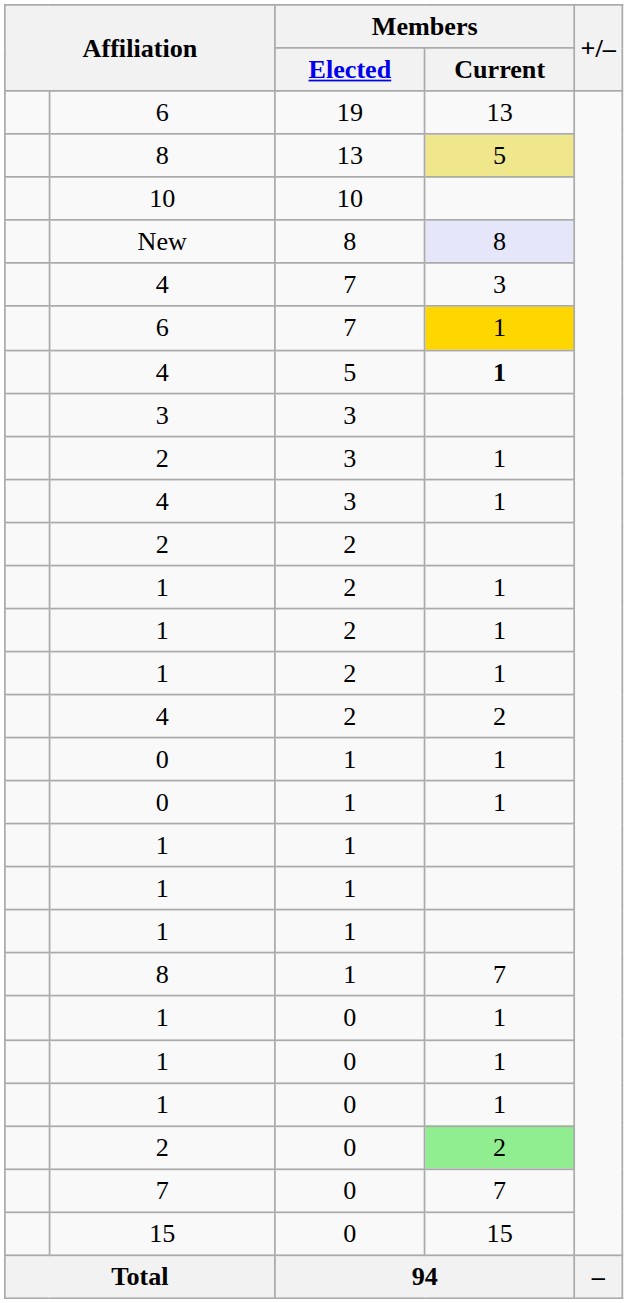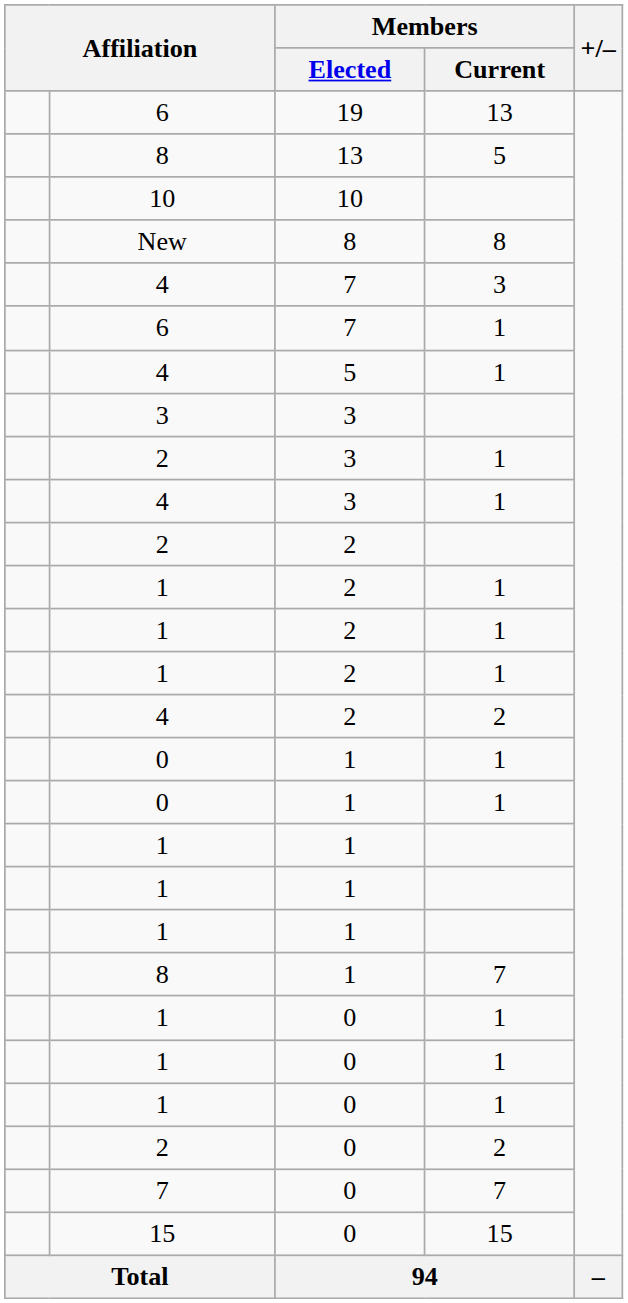(500, 155) khaki background -> (500, 155) no background
(500, 241) lavender background -> (500, 241) no background
(500, 327) gold background -> (500, 327) no background
(500, 371) bold -> (500, 371) normal
(500, 1147) lightgreen background -> (500, 1147) no background
